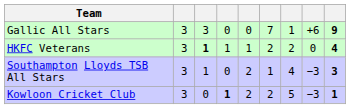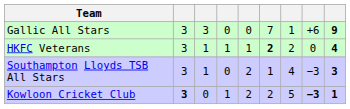(206, 48) bold -> (206, 48) normal
(270, 48) normal -> (270, 48) bold
(184, 95) normal -> (184, 95) bold
(227, 95) bold -> (227, 95) normal
(313, 95) normal -> (313, 95) bold
